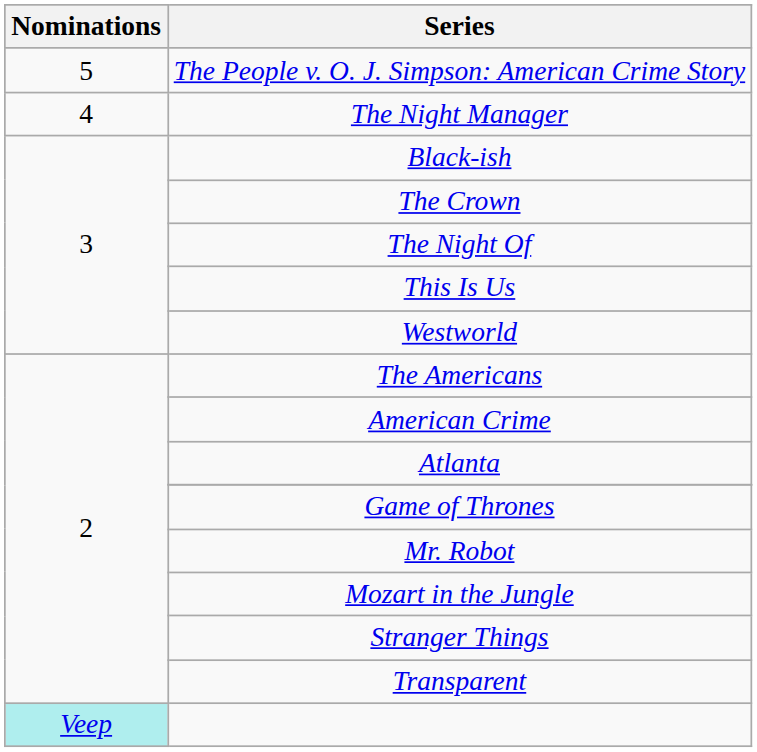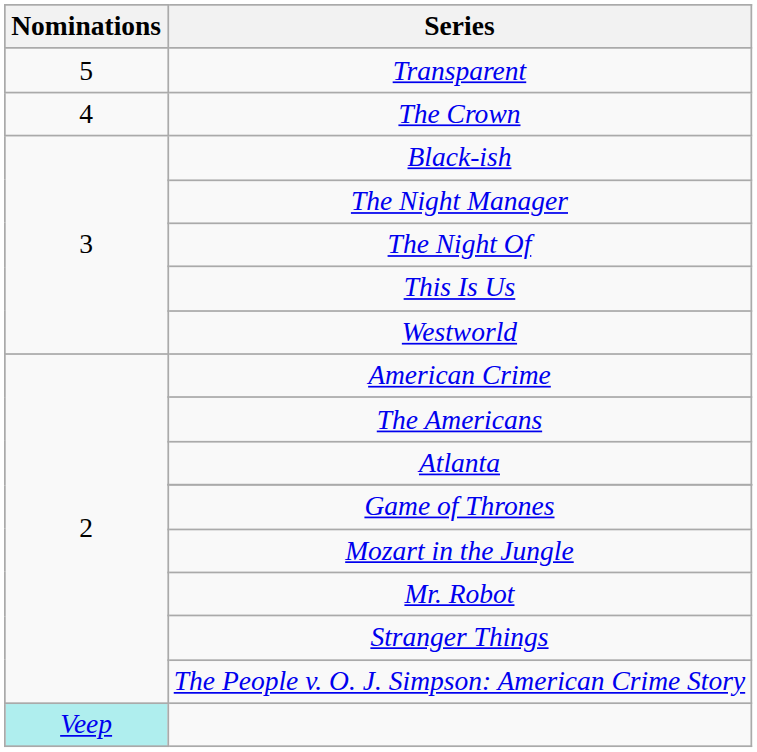(459, 69) The People v. O. J. Simpson: American Crime Story -> (459, 69) Transparent
(459, 113) The Night Manager -> (459, 113) The Crown
(459, 200) The Crown -> (459, 200) The Night Manager
(459, 375) The Americans -> (459, 375) American Crime
(459, 419) American Crime -> (459, 419) The Americans
(459, 550) Mr. Robot -> (459, 550) Mozart in the Jungle
(459, 593) Mozart in the Jungle -> (459, 593) Mr. Robot
(459, 680) Transparent -> (459, 680) The People v. O. J. Simpson: American Crime Story
